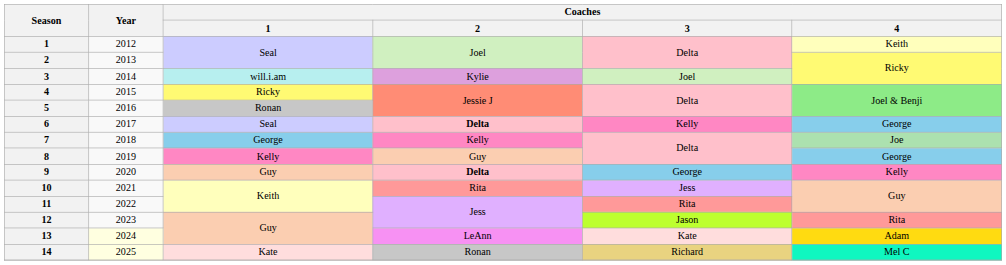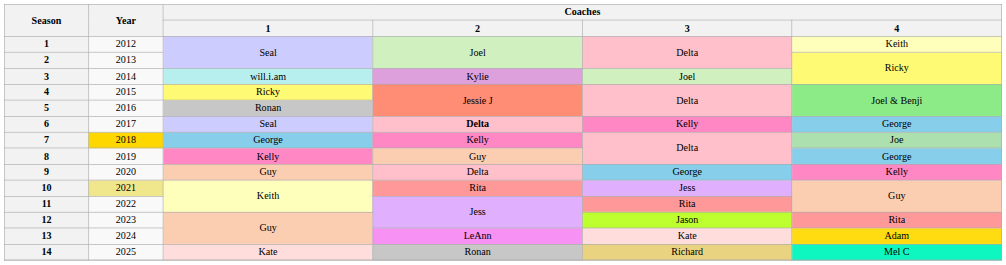(126, 140) no background -> (126, 140) gold background
(478, 172) bold -> (478, 172) normal
(126, 188) no background -> (126, 188) khaki background
(126, 236) lightyellow background -> (126, 236) no background
(126, 252) lightyellow background -> (126, 252) no background
